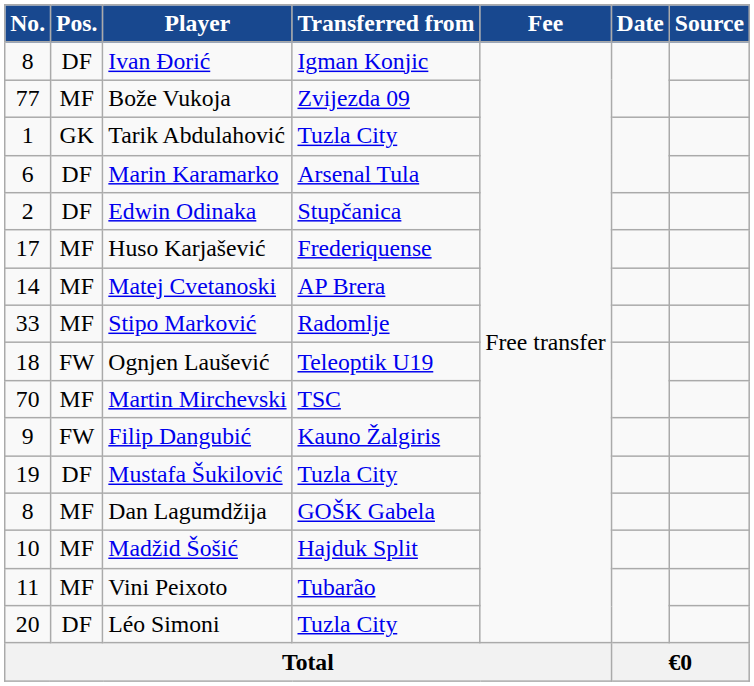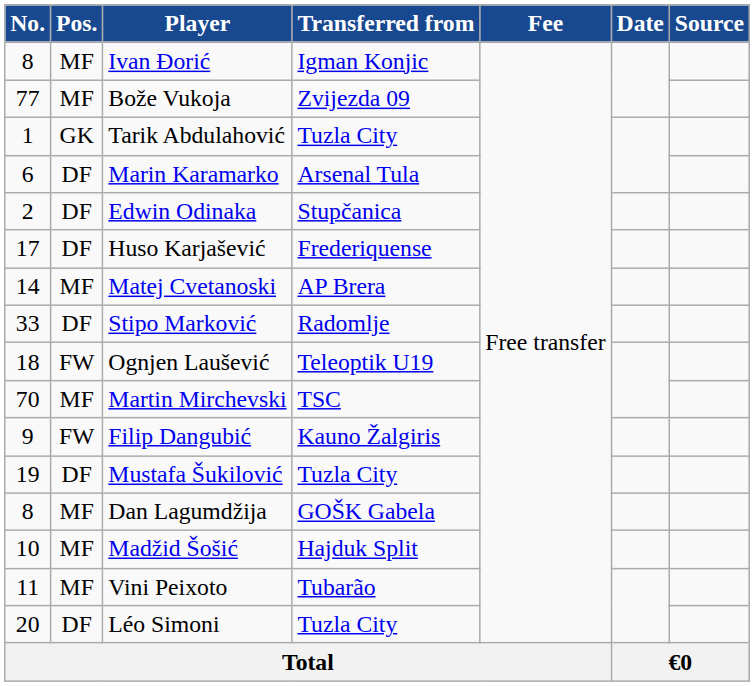(77, 60) DF -> (77, 60) MF
(77, 248) MF -> (77, 248) DF
(77, 323) MF -> (77, 323) DF
